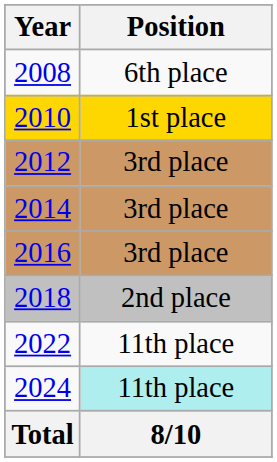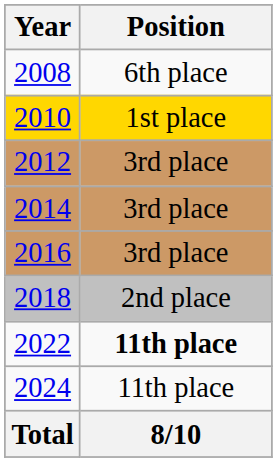(176, 343) normal -> (176, 343) bold
(176, 388) paleturquoise background -> (176, 388) no background
